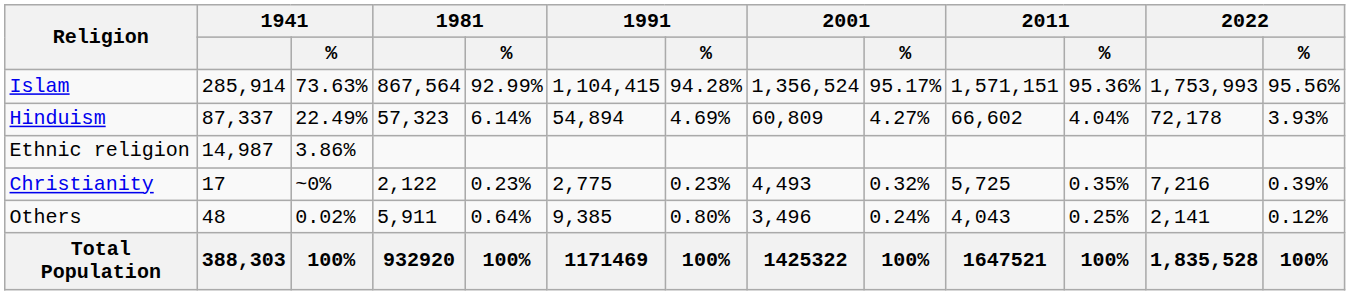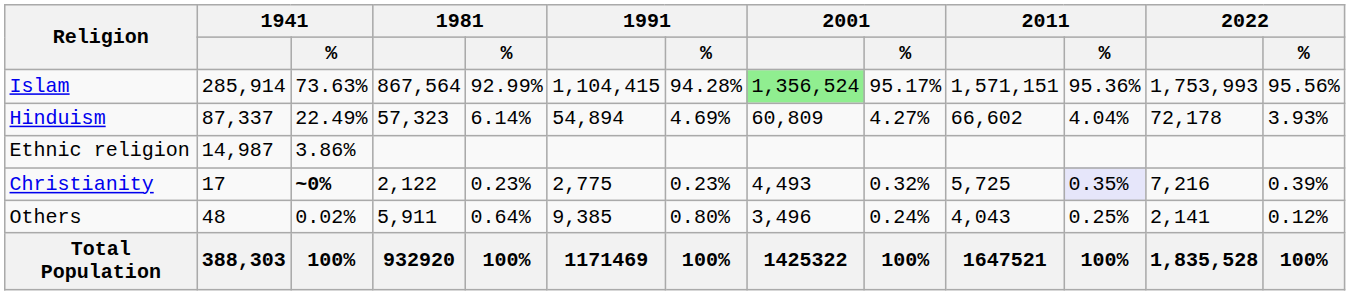(806, 86) no background -> (806, 86) lightgreen background
(313, 184) normal -> (313, 184) bold
(1098, 184) no background -> (1098, 184) lavender background
